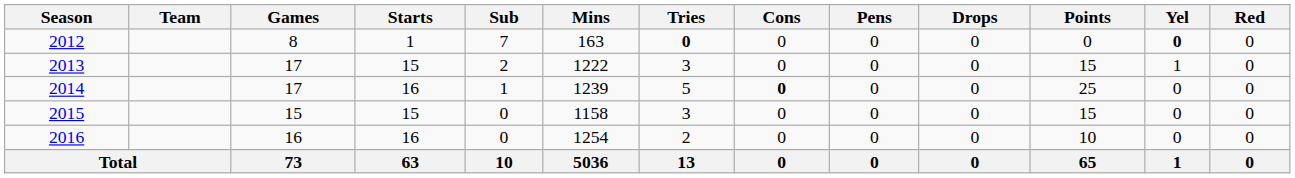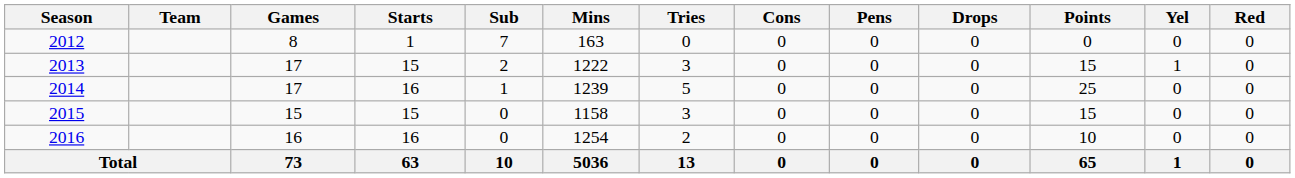(686, 40) bold -> (686, 40) normal
(1177, 40) bold -> (1177, 40) normal
(782, 89) bold -> (782, 89) normal
